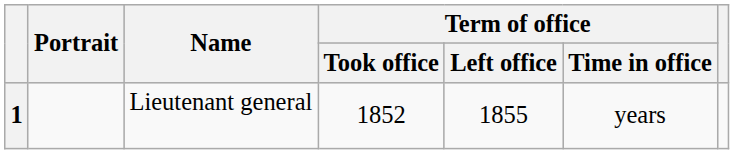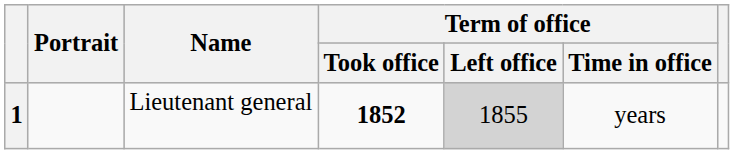(381, 115) normal -> (381, 115) bold
(504, 115) no background -> (504, 115) lightgrey background
